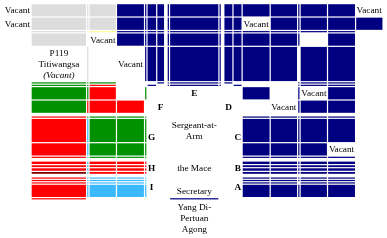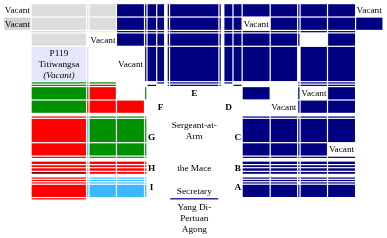(17, 23) no background -> (17, 23) lightgrey background
(59, 64) no background -> (59, 64) lavender background
